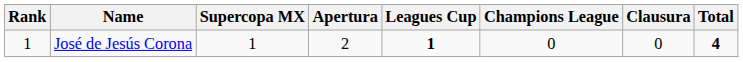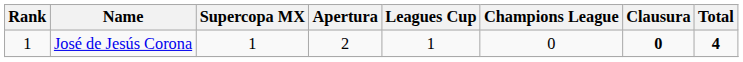(431, 43) bold -> (431, 43) normal
(658, 43) normal -> (658, 43) bold
